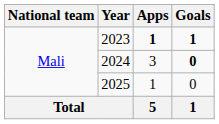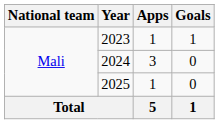(153, 38) bold -> (153, 38) normal
(193, 38) bold -> (193, 38) normal
(193, 61) bold -> (193, 61) normal
